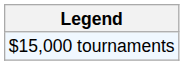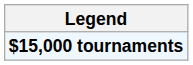(92, 46) normal -> (96, 46) bold
